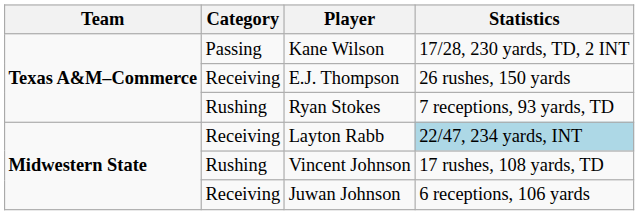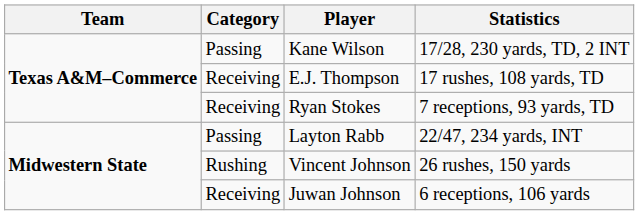(495, 77) 26 rushes, 150 yards -> (512, 77) 17 rushes, 108 yards, TD
(236, 107) Rushing -> (243, 107) Receiving
(243, 136) Receiving -> (234, 136) Passing
(501, 136) lightblue background -> (501, 136) no background
(512, 165) 17 rushes, 108 yards, TD -> (495, 165) 26 rushes, 150 yards
